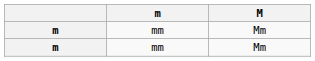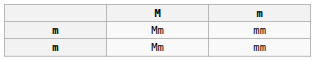columns swapped: (260, 13) <-> (158, 13)
